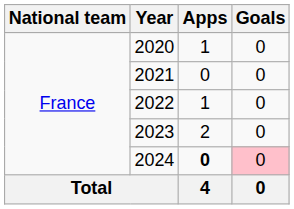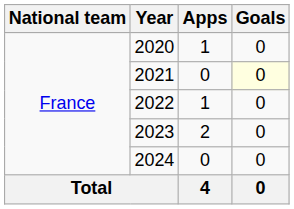(261, 75) no background -> (261, 75) lightyellow background
(205, 160) bold -> (205, 160) normal
(261, 160) pink background -> (261, 160) no background
